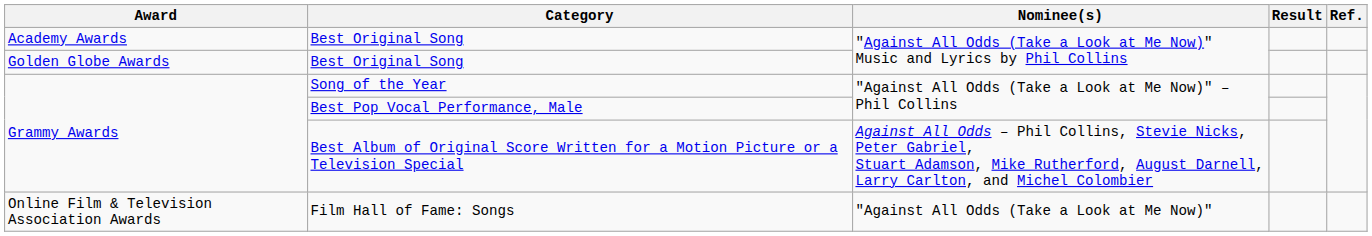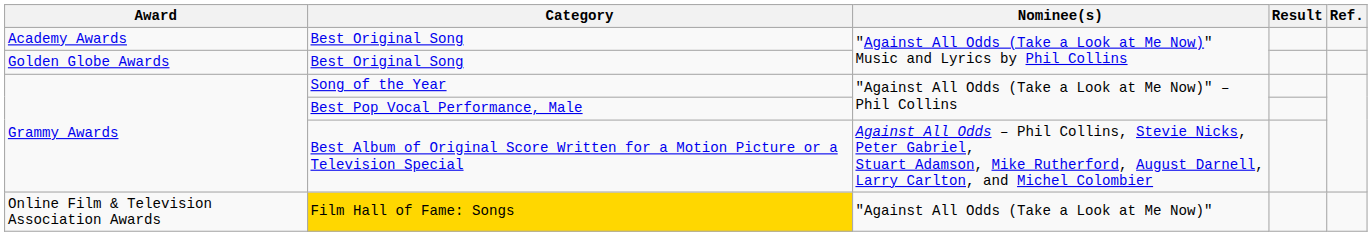(413, 212) no background -> (413, 212) gold background
